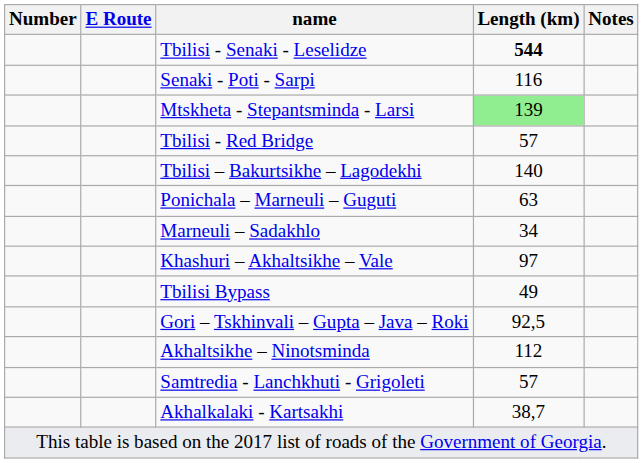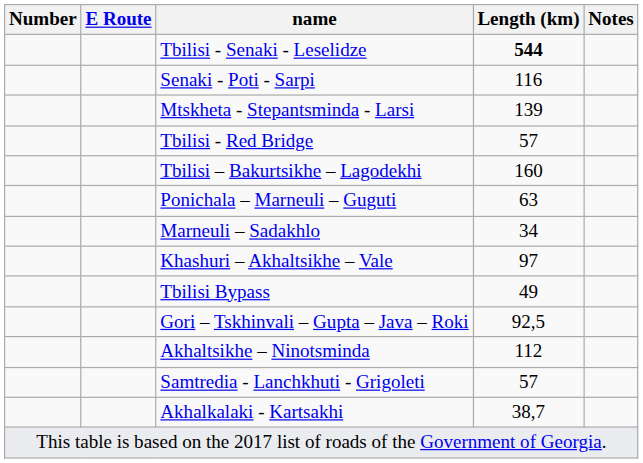(528, 110) lightgreen background -> (528, 110) no background
(528, 170) 140 -> (528, 170) 160
